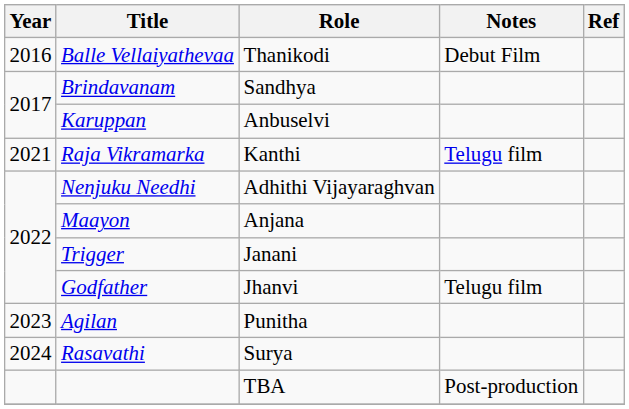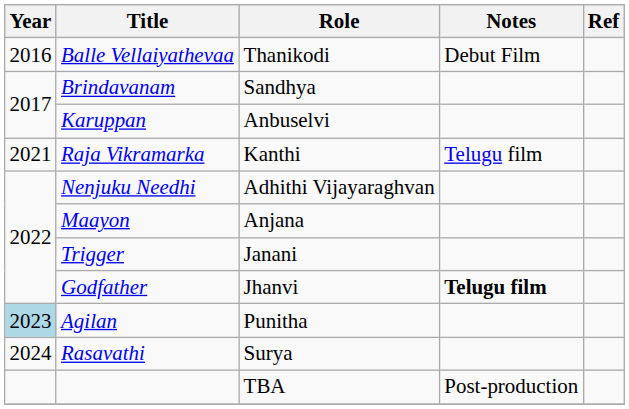(493, 287) normal -> (495, 287) bold
(30, 320) no background -> (30, 320) lightblue background
